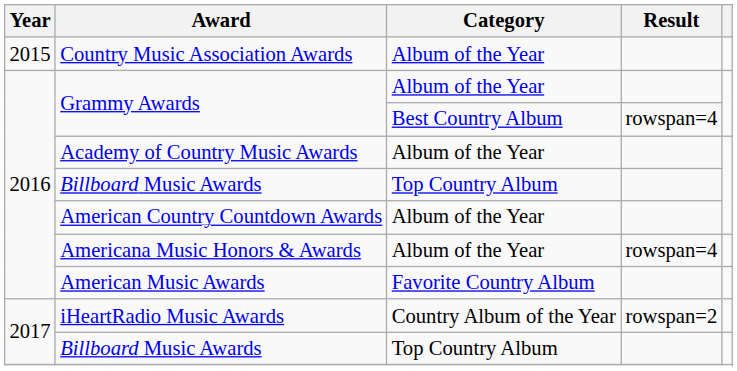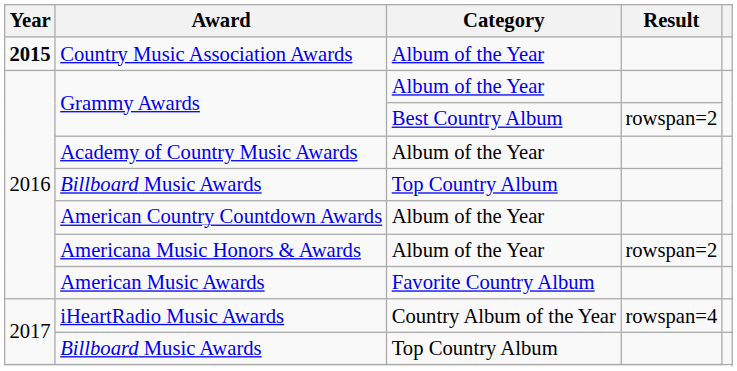(30, 53) normal -> (30, 53) bold
(671, 119) rowspan=4 -> (671, 119) rowspan=2
(671, 250) rowspan=4 -> (671, 250) rowspan=2
(671, 315) rowspan=2 -> (671, 315) rowspan=4
